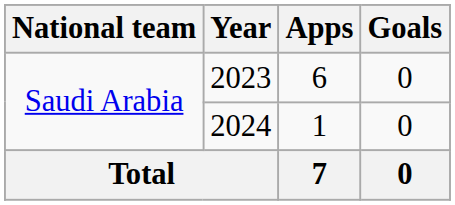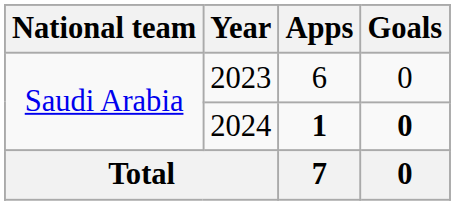(319, 125) normal -> (319, 125) bold
(405, 125) normal -> (405, 125) bold
